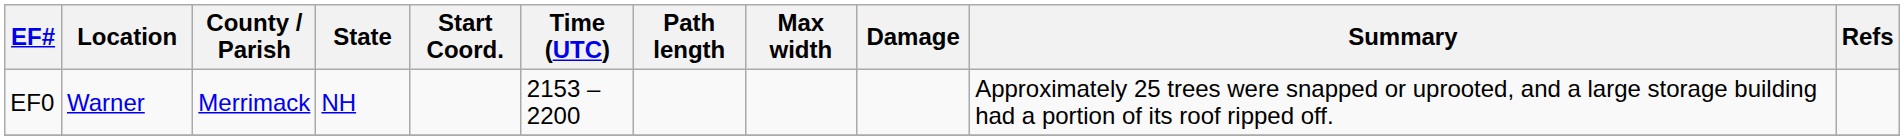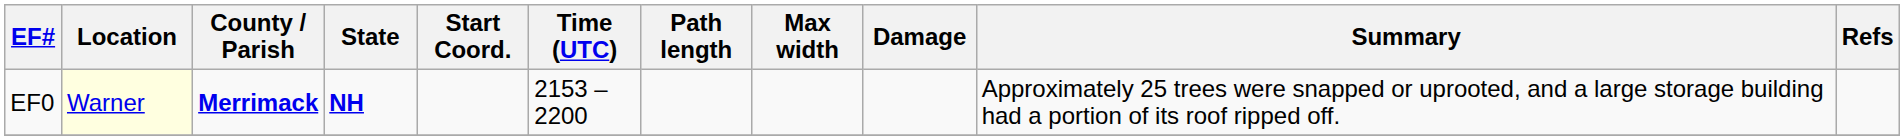(106, 102) no background -> (106, 102) lightyellow background
(254, 102) normal -> (258, 102) bold
(339, 102) normal -> (347, 102) bold
